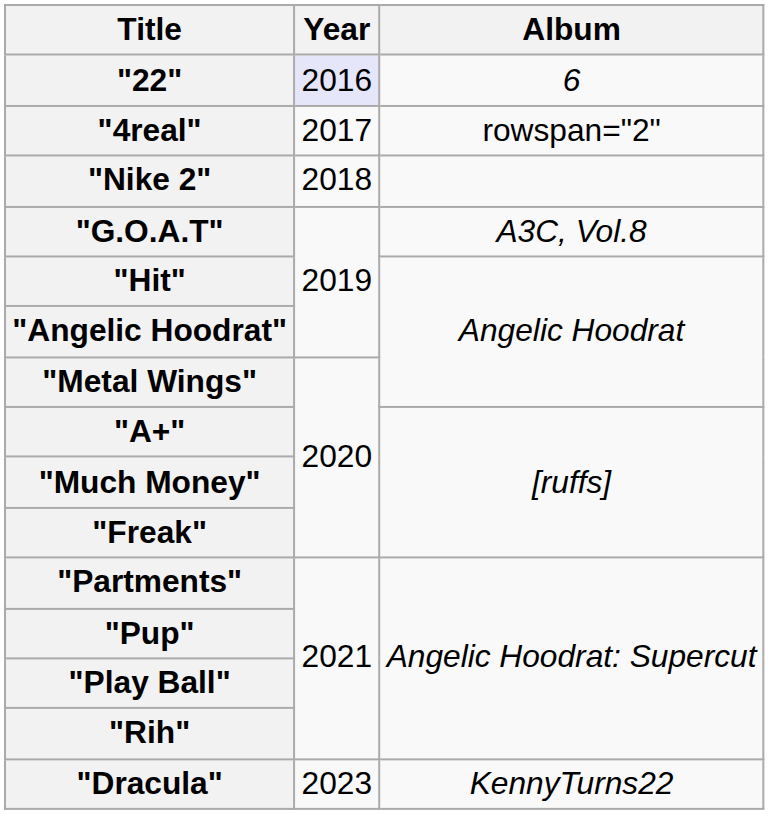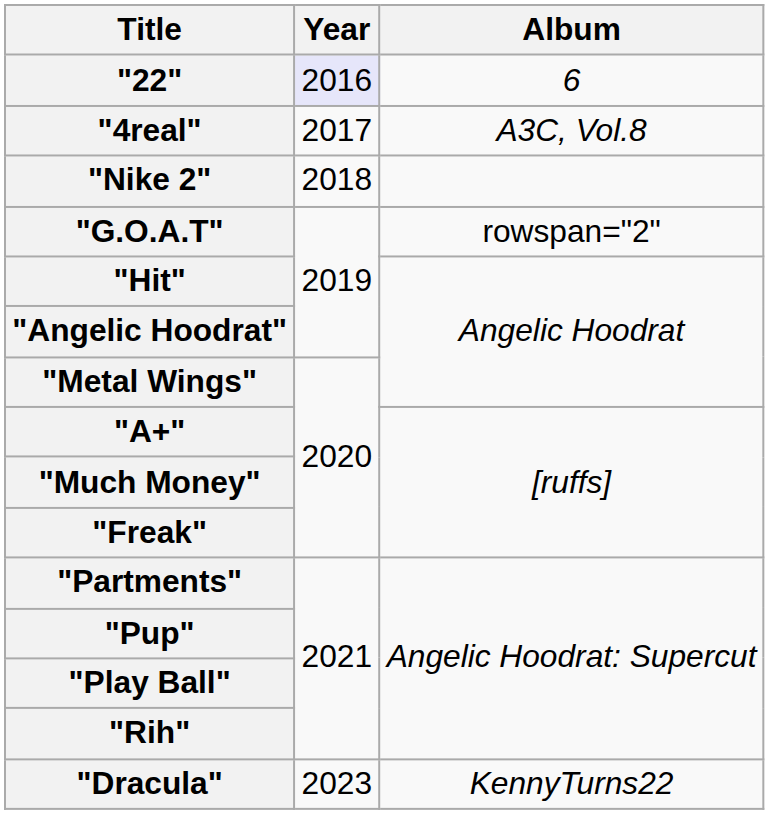(572, 130) rowspan="2" -> (572, 130) A3C, Vol.8
(572, 230) A3C, Vol.8 -> (572, 230) rowspan="2"
